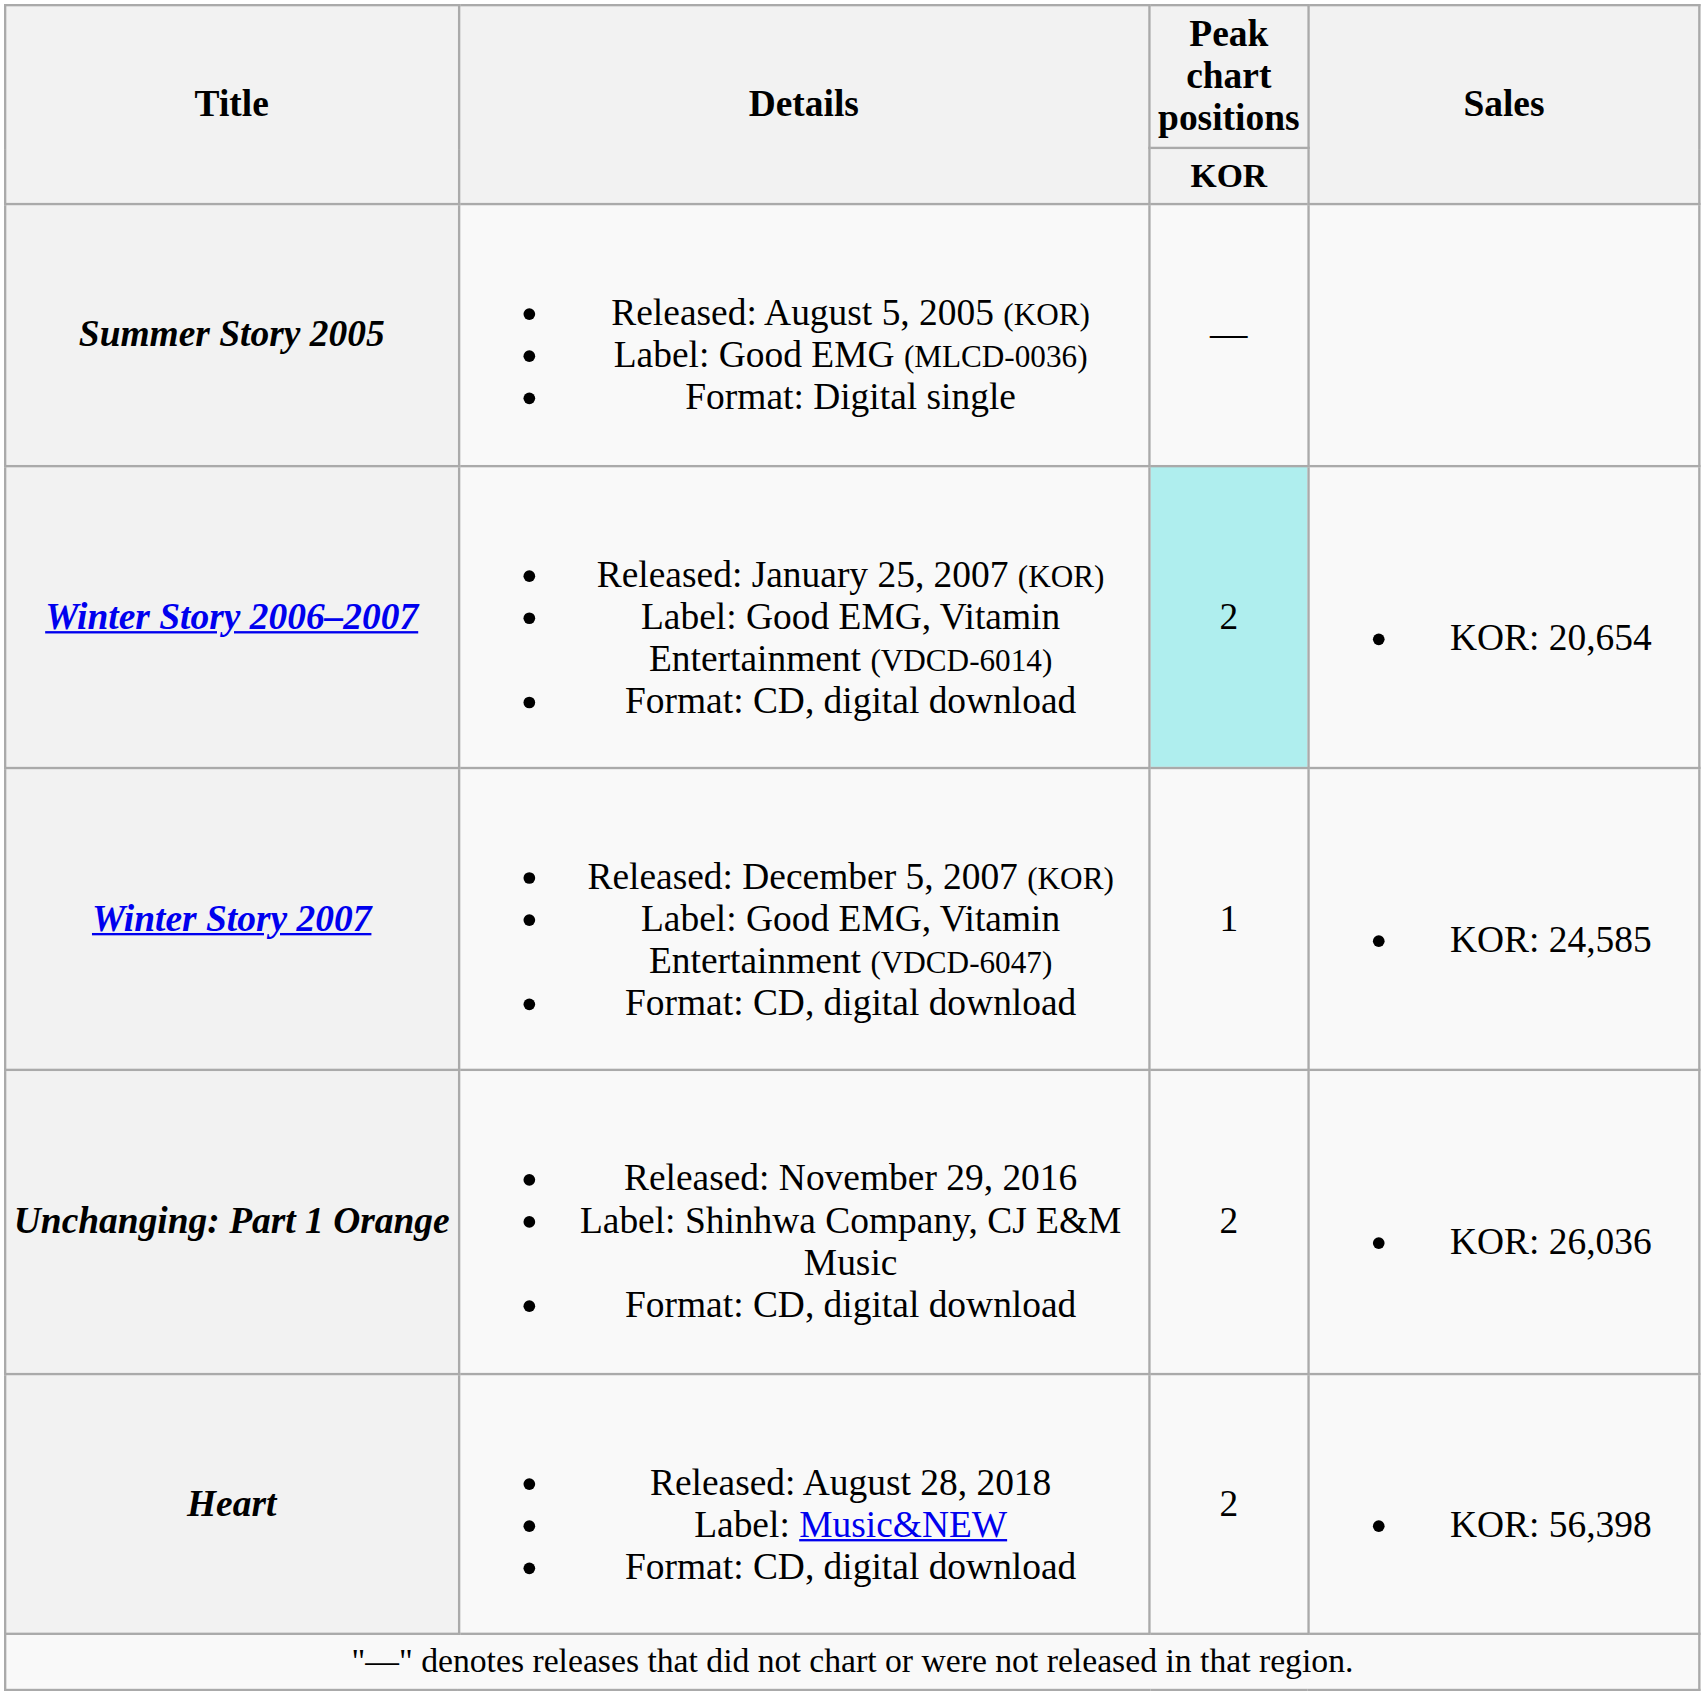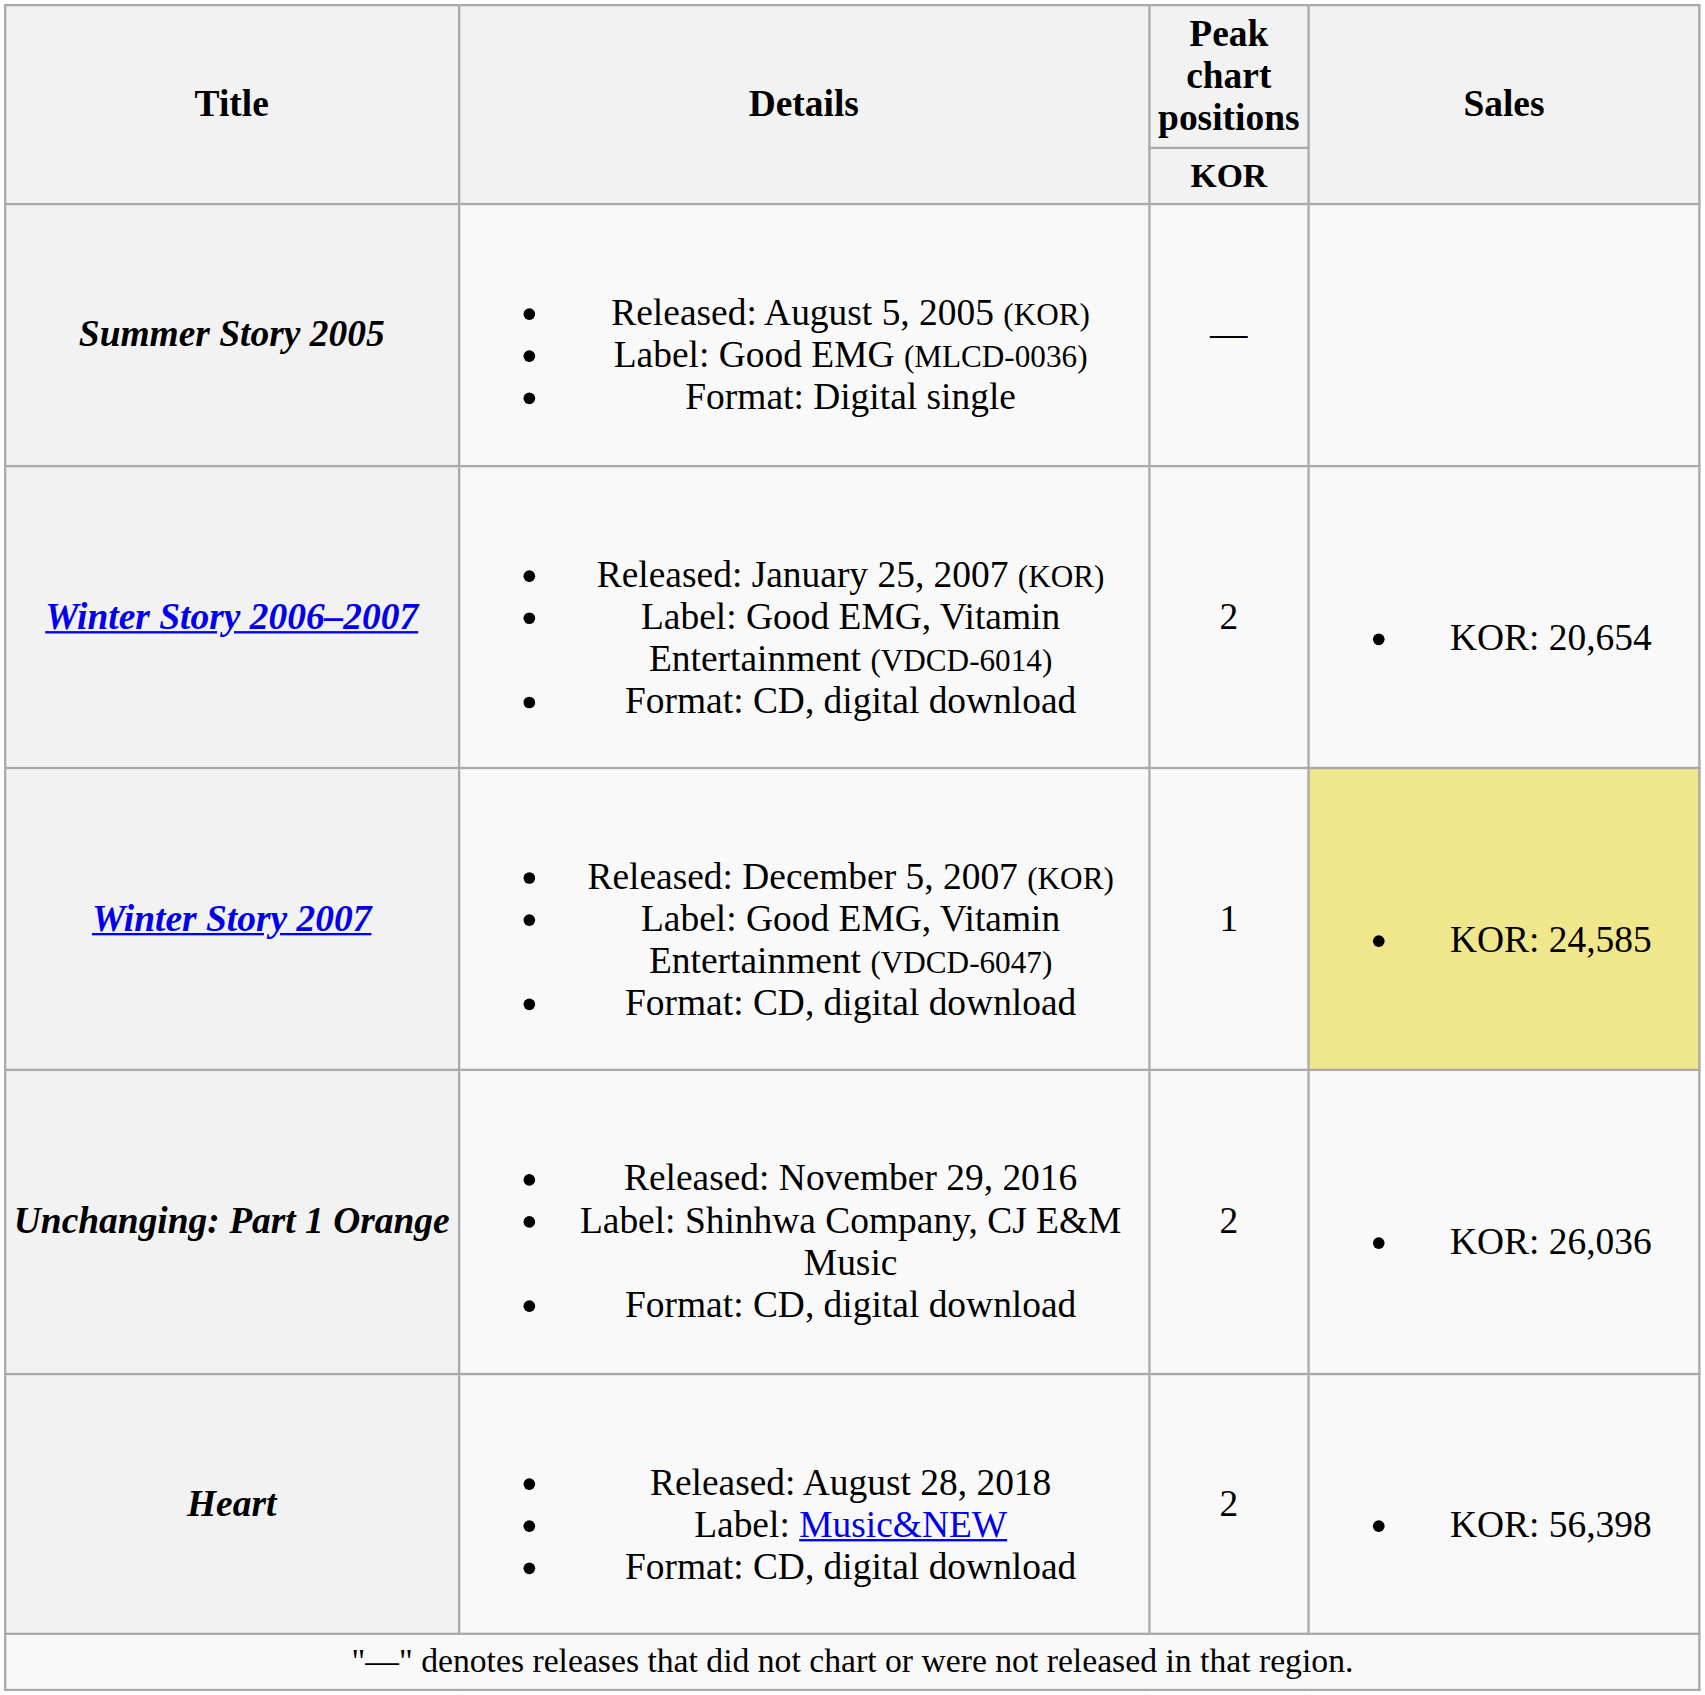(1229, 615) paleturquoise background -> (1229, 615) no background
(1504, 940) no background -> (1504, 940) khaki background
